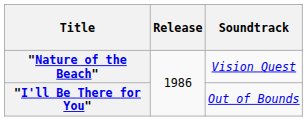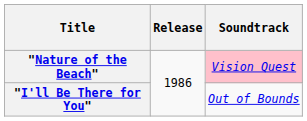(254, 67) no background -> (254, 67) pink background
